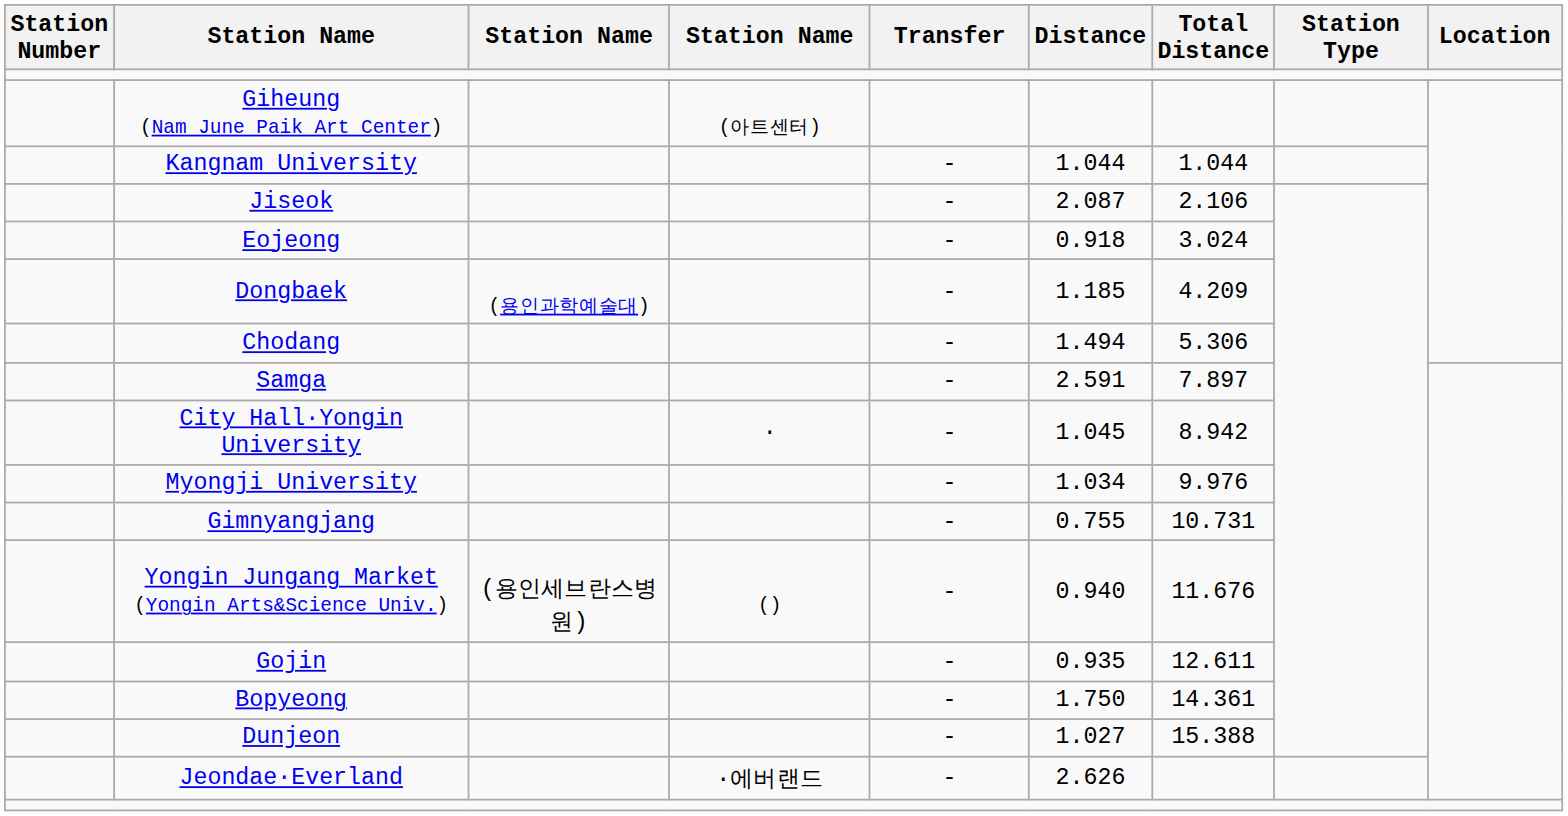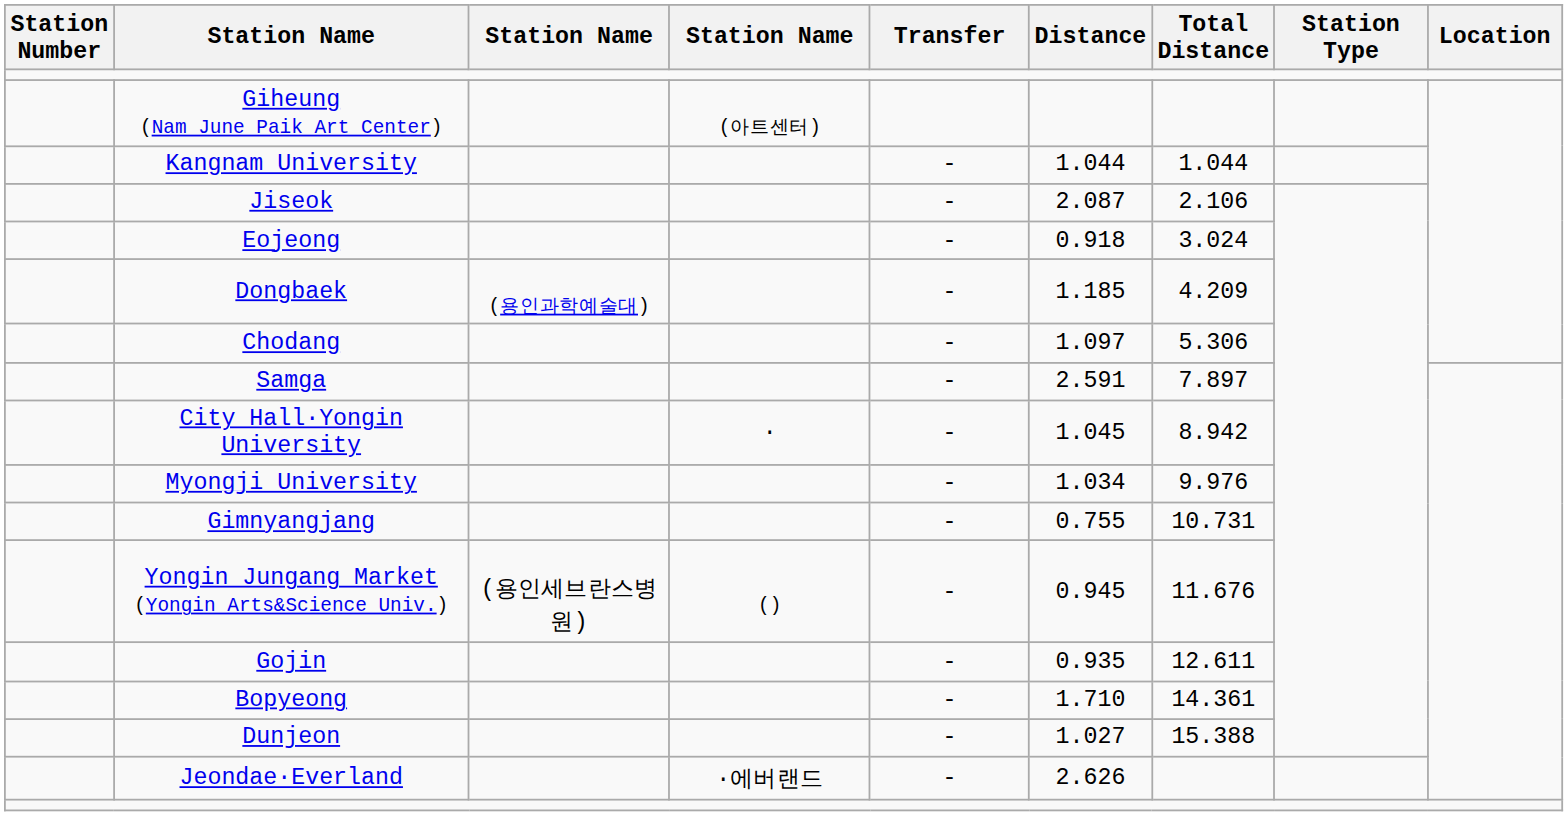(1090, 343) 1.494 -> (1090, 343) 1.097
(1090, 592) 0.940 -> (1090, 592) 0.945
(1090, 700) 1.750 -> (1090, 700) 1.710
